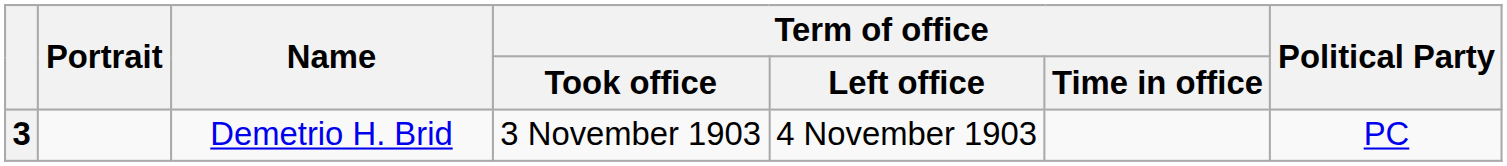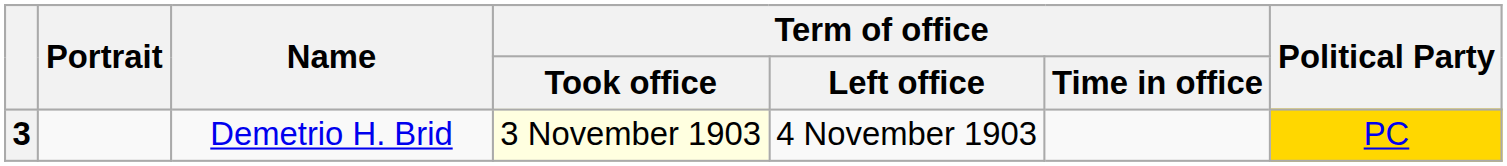(631, 134) no background -> (631, 134) lightyellow background
(1386, 134) no background -> (1386, 134) gold background
